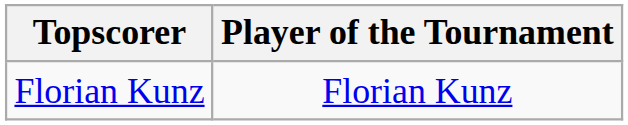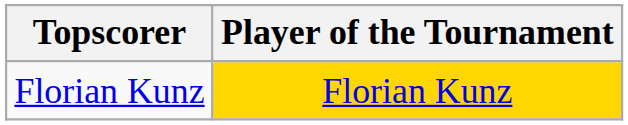(417, 89) no background -> (417, 89) gold background
